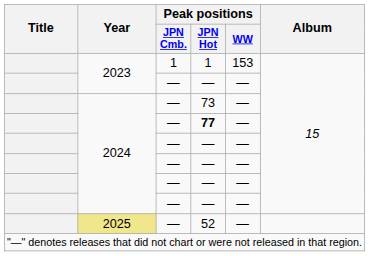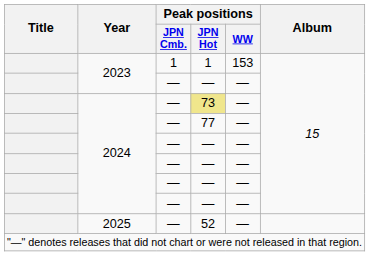(208, 103) no background -> (208, 103) khaki background
(208, 123) bold -> (208, 123) normal
(117, 223) khaki background -> (117, 223) no background
